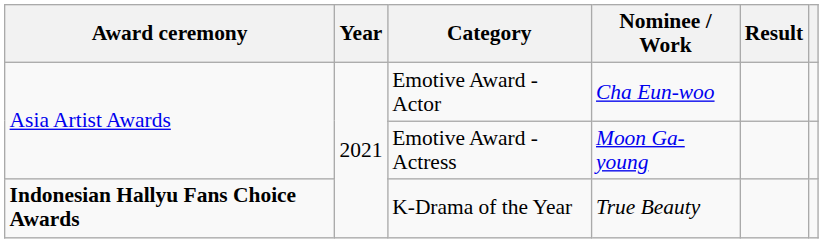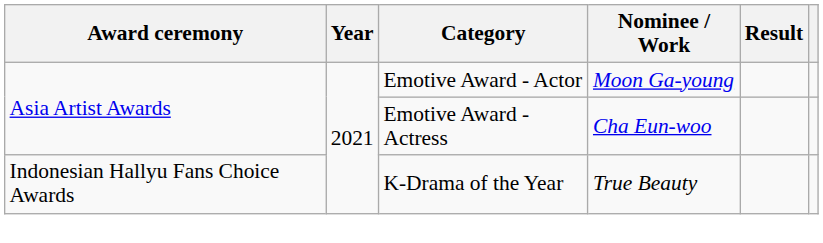(655, 91) Cha Eun-woo -> (664, 79) Moon Ga-young
(640, 149) Moon Ga-young -> (652, 125) Cha Eun-woo
(153, 207) bold -> (144, 183) normal
